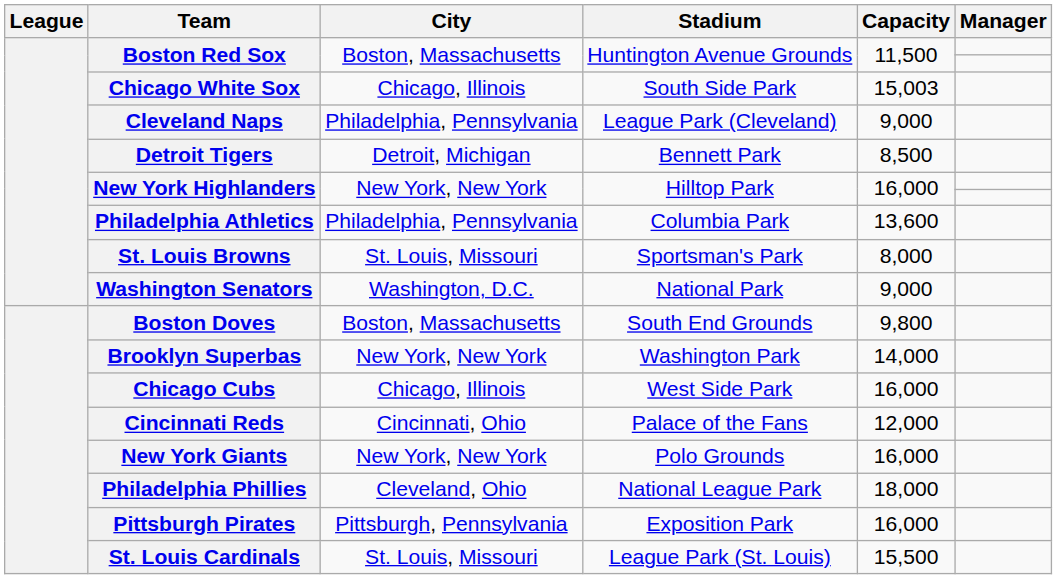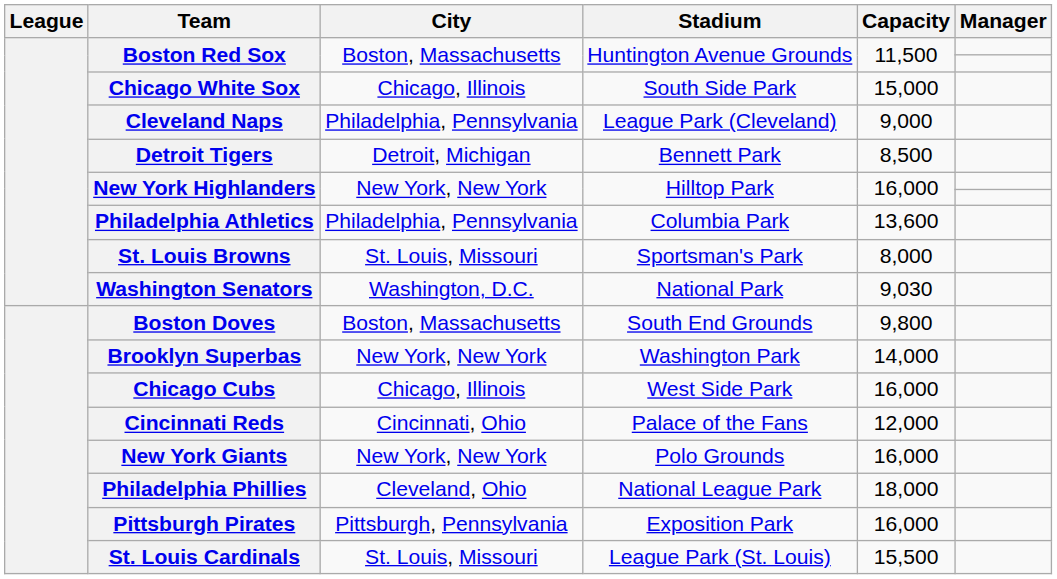(906, 88) 15,003 -> (906, 88) 15,000
(906, 289) 9,000 -> (906, 289) 9,030
